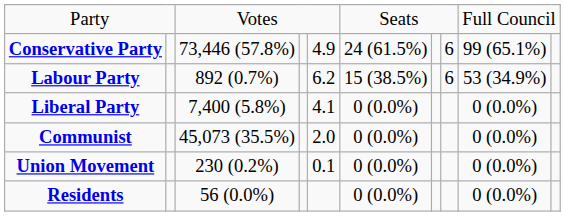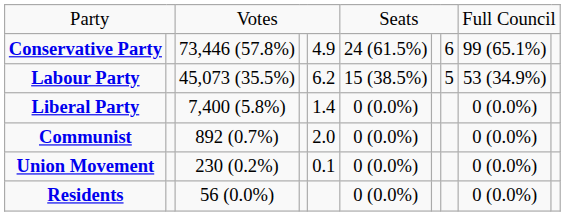(237, 78) 892 (0.7%) -> (237, 78) 45,073 (35.5%)
(449, 78) 6 -> (449, 78) 5
(324, 107) 4.1 -> (324, 107) 1.4
(237, 136) 45,073 (35.5%) -> (237, 136) 892 (0.7%)
